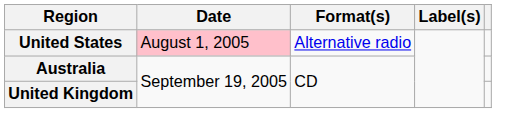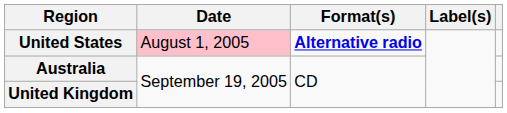(353, 42) normal -> (358, 42) bold
